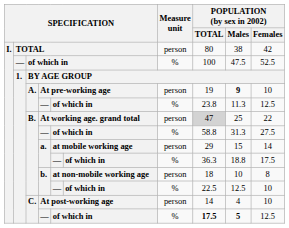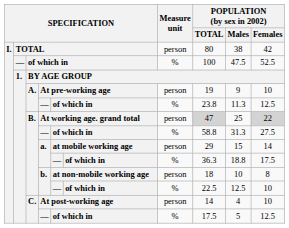(238, 90) bold -> (238, 90) normal
(268, 118) no background -> (268, 118) lightgrey background
(209, 215) bold -> (209, 215) normal
(238, 215) bold -> (238, 215) normal
